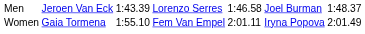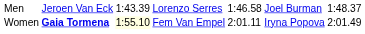(74, 22) normal -> (75, 22) bold
(133, 22) no background -> (133, 22) lightyellow background
